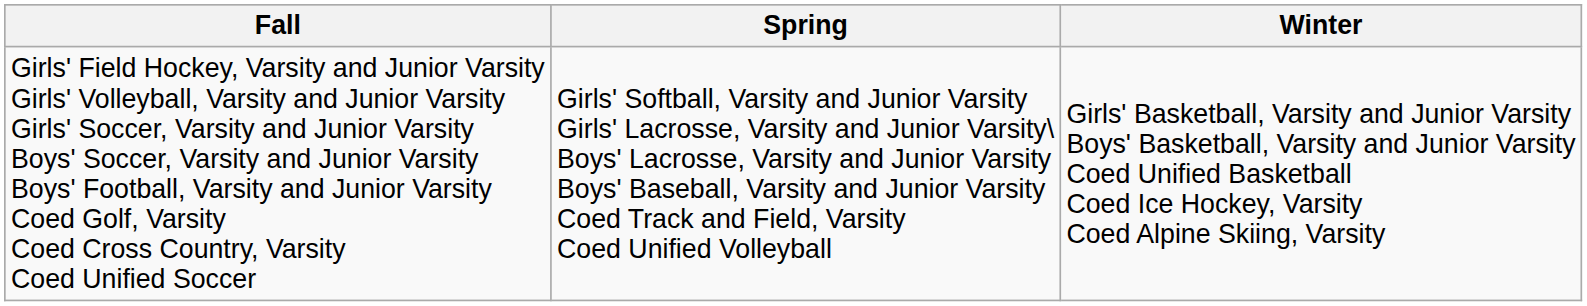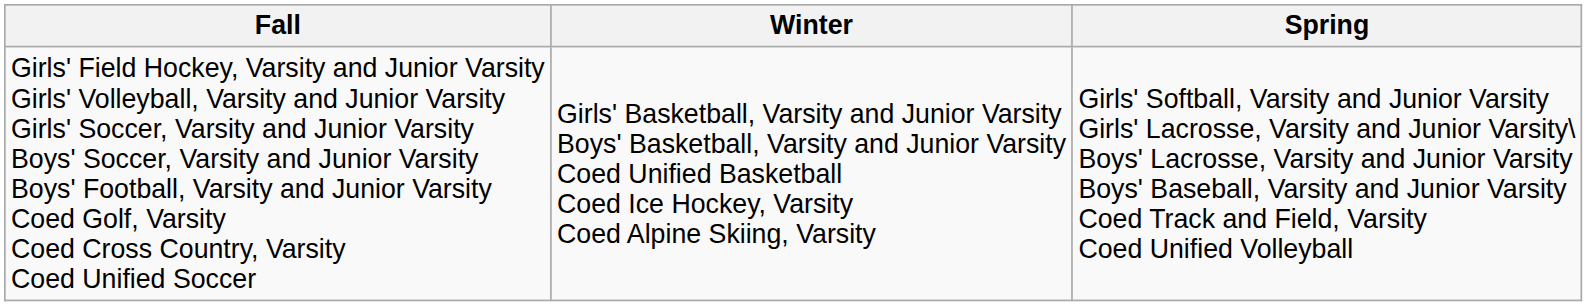columns swapped: (1321, 25) <-> (806, 25)
